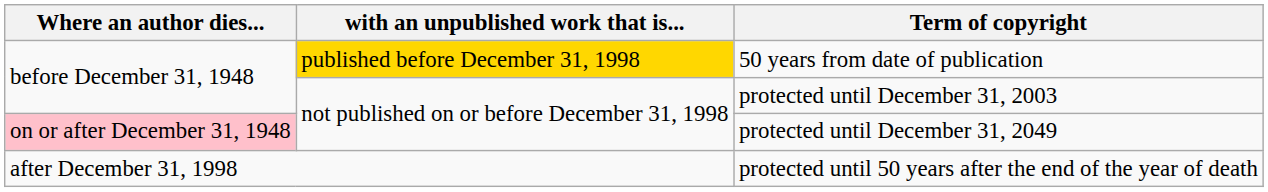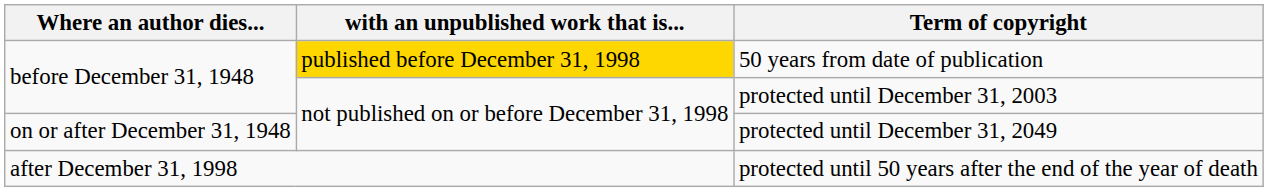(150, 131) pink background -> (150, 131) no background
